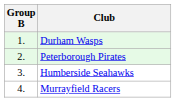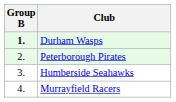(21, 40) normal -> (21, 40) bold
